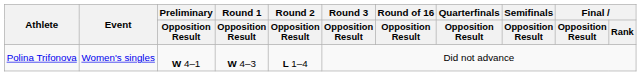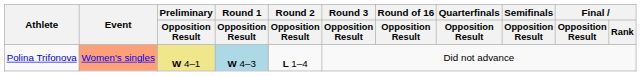(118, 58) no background -> (118, 58) lightsalmon background
(186, 64) no background -> (186, 64) khaki background
(242, 64) no background -> (242, 64) lightblue background
